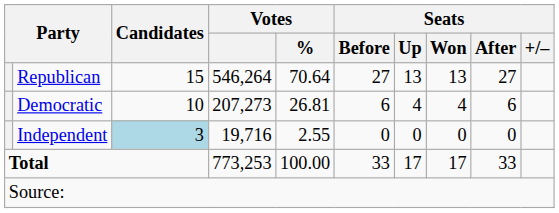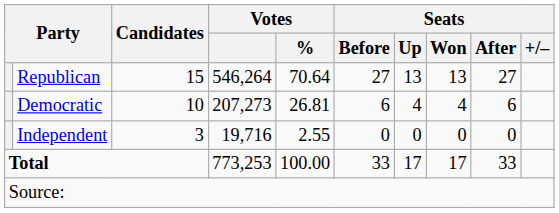(199, 134) lightblue background -> (199, 134) no background
